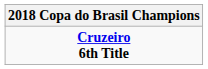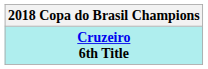(104, 45) no background -> (104, 45) paleturquoise background
